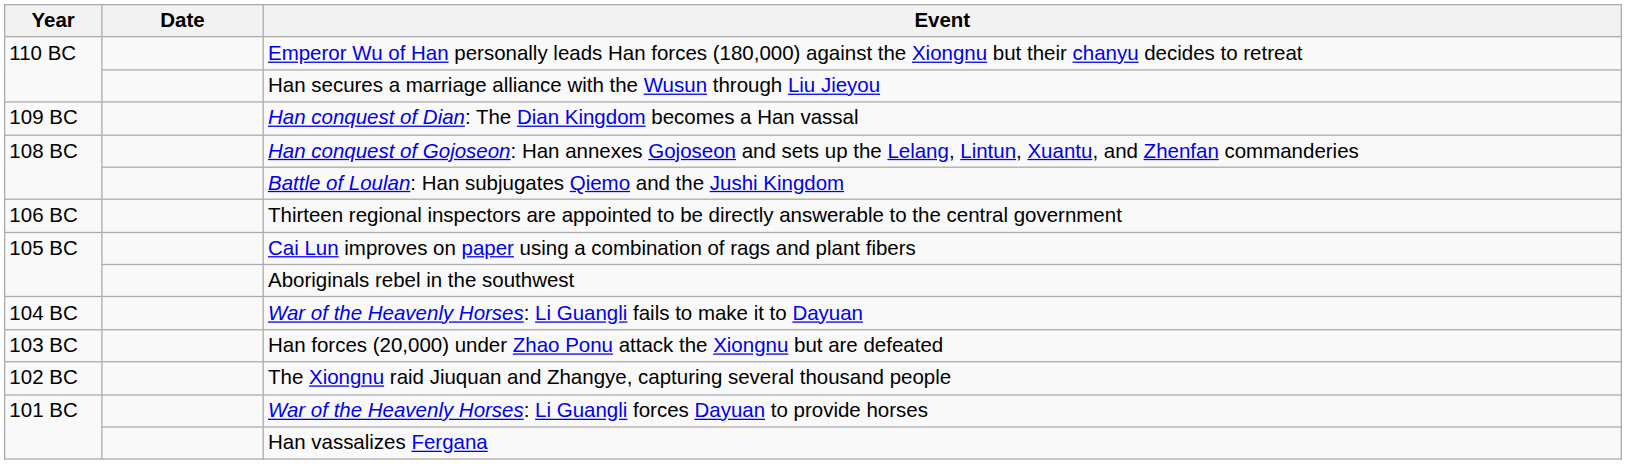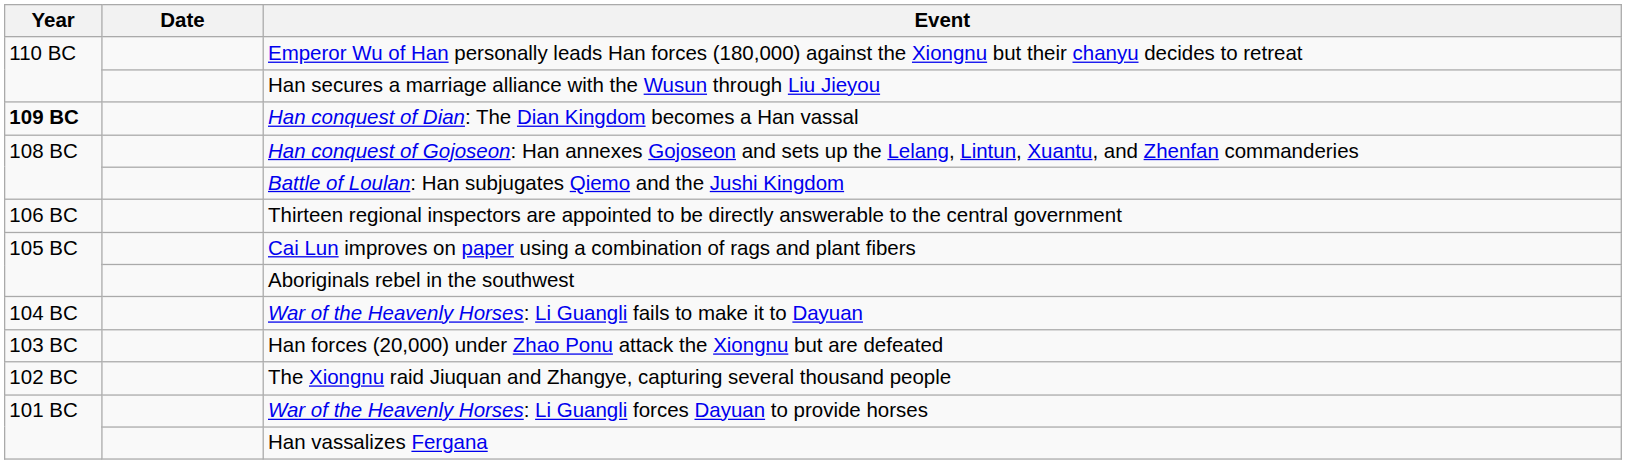(44, 118) normal -> (44, 118) bold
